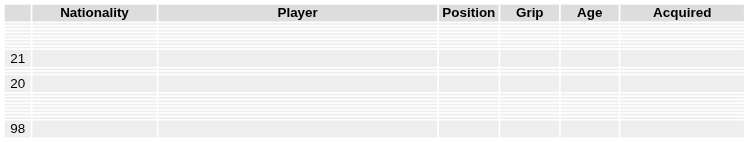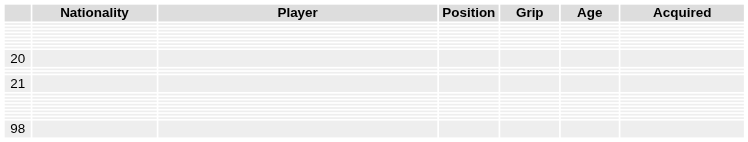rows swapped: (18, 83) <-> (18, 58)
